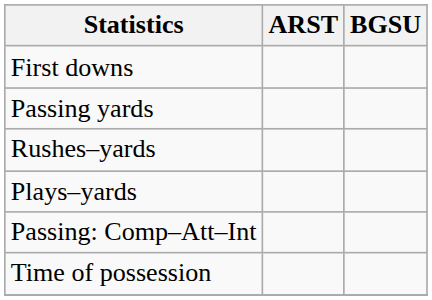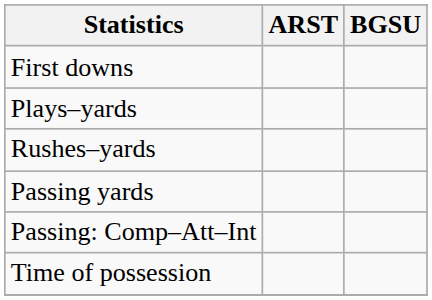rows swapped: (74, 190) <-> (82, 107)
